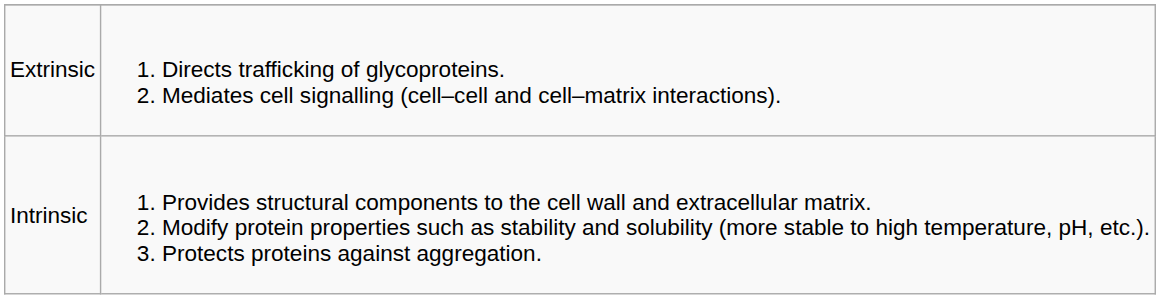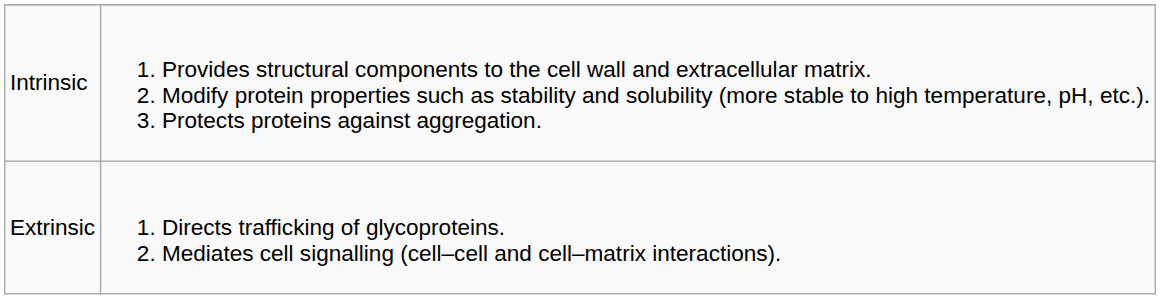rows swapped: (49, 214) <-> (53, 70)
